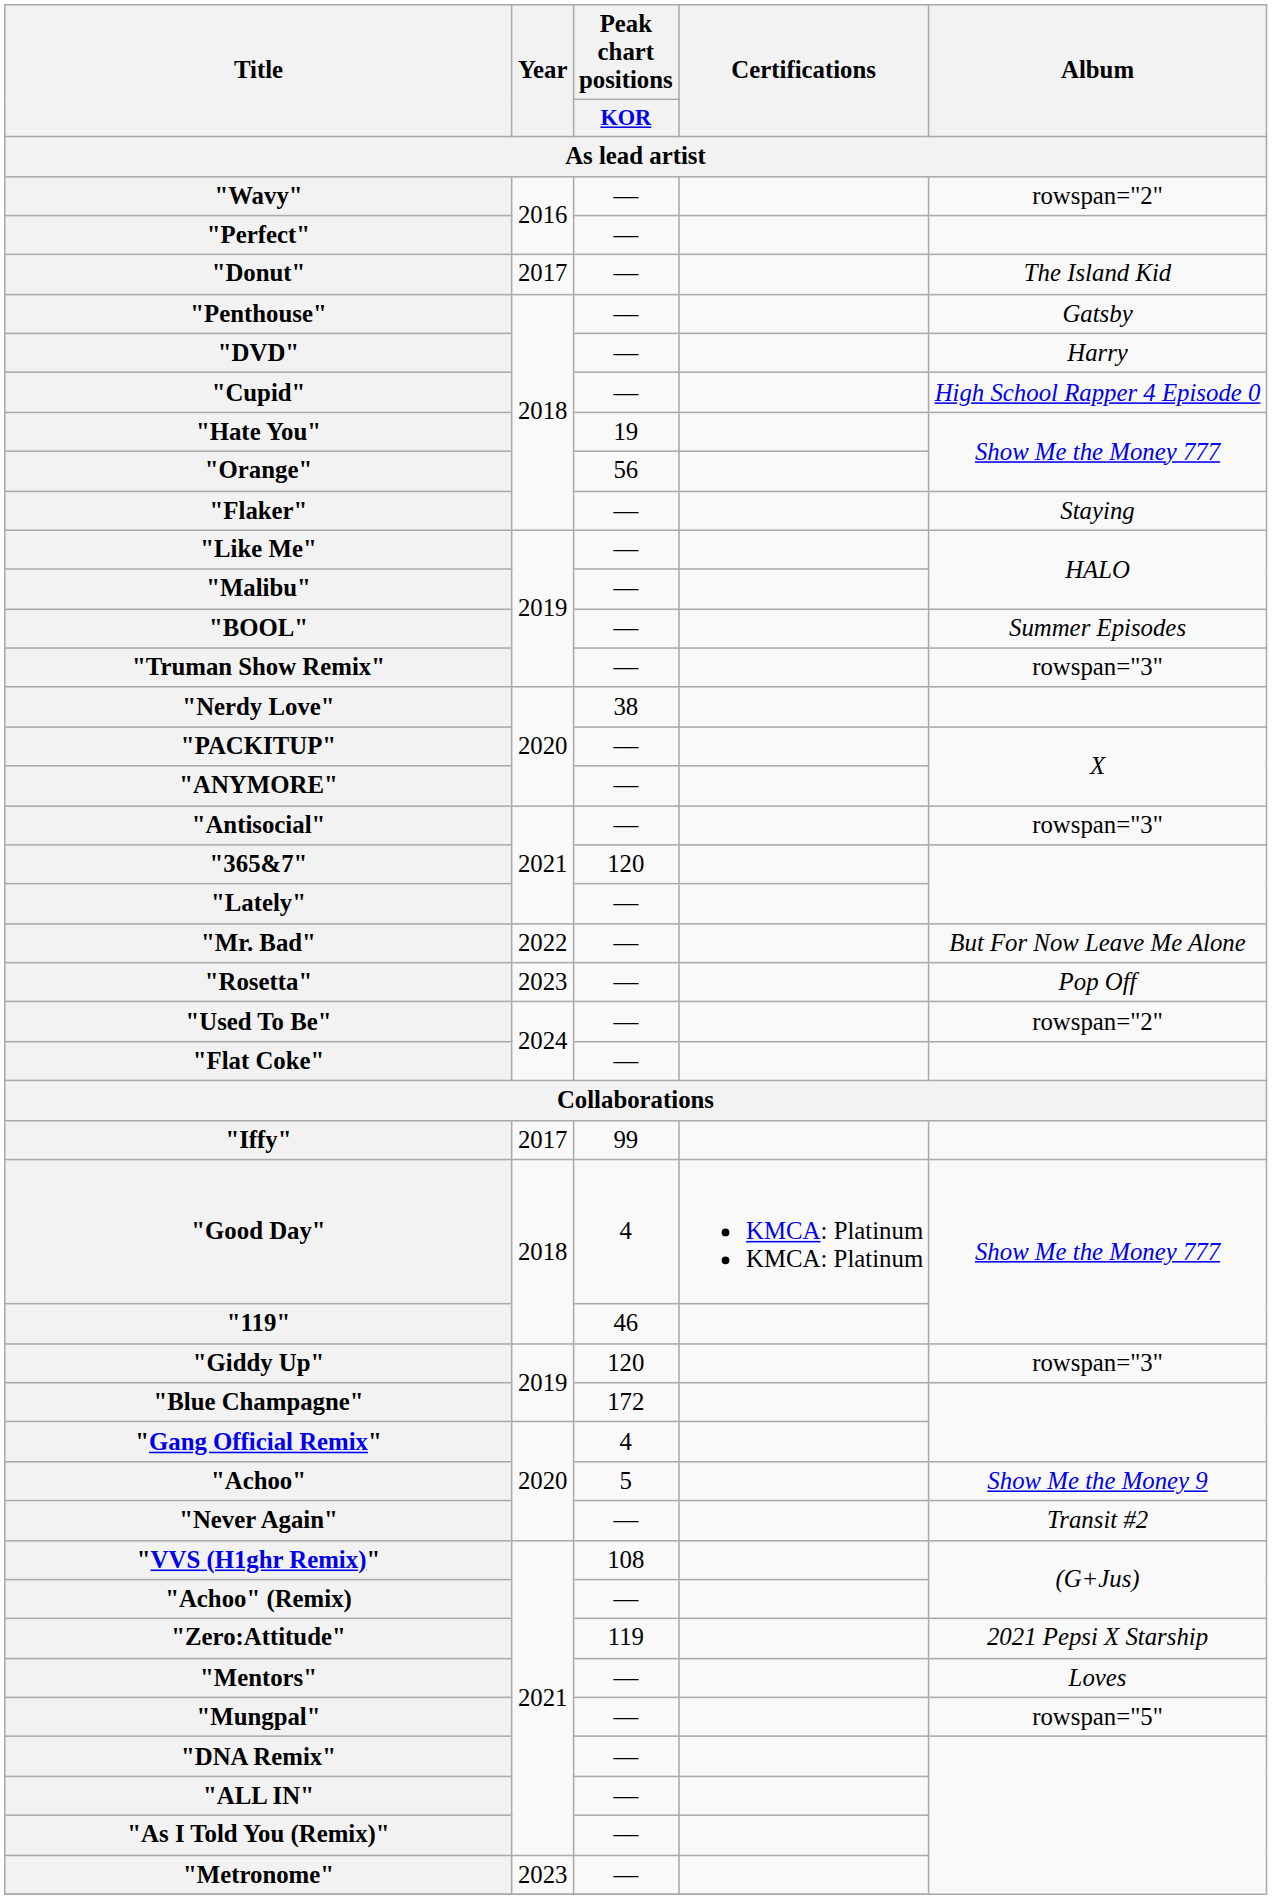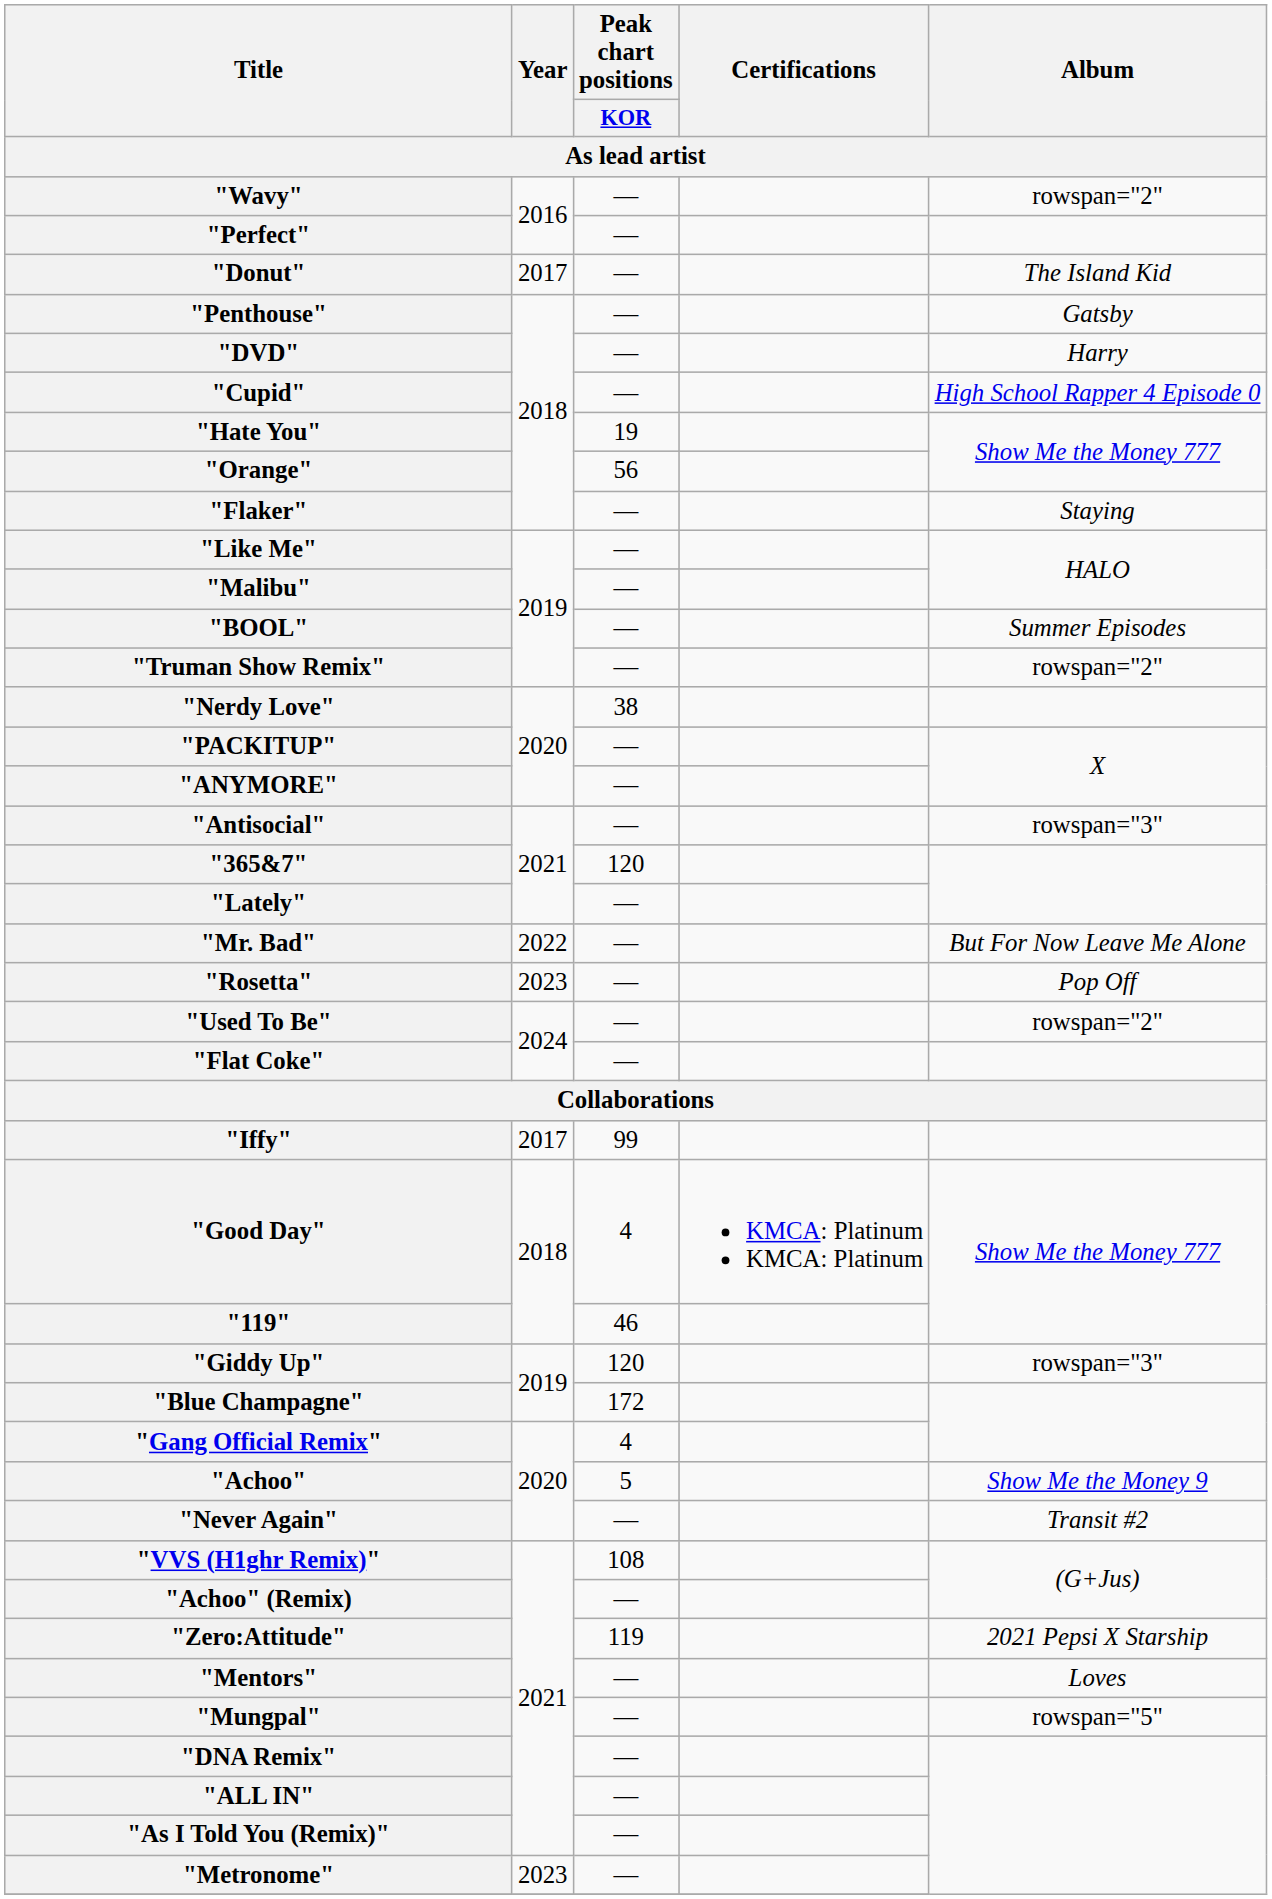(1098, 667) rowspan="3" -> (1098, 667) rowspan="2"
